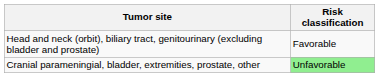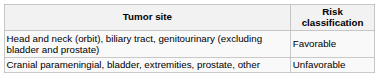(319, 65) lightgreen background -> (319, 65) no background
